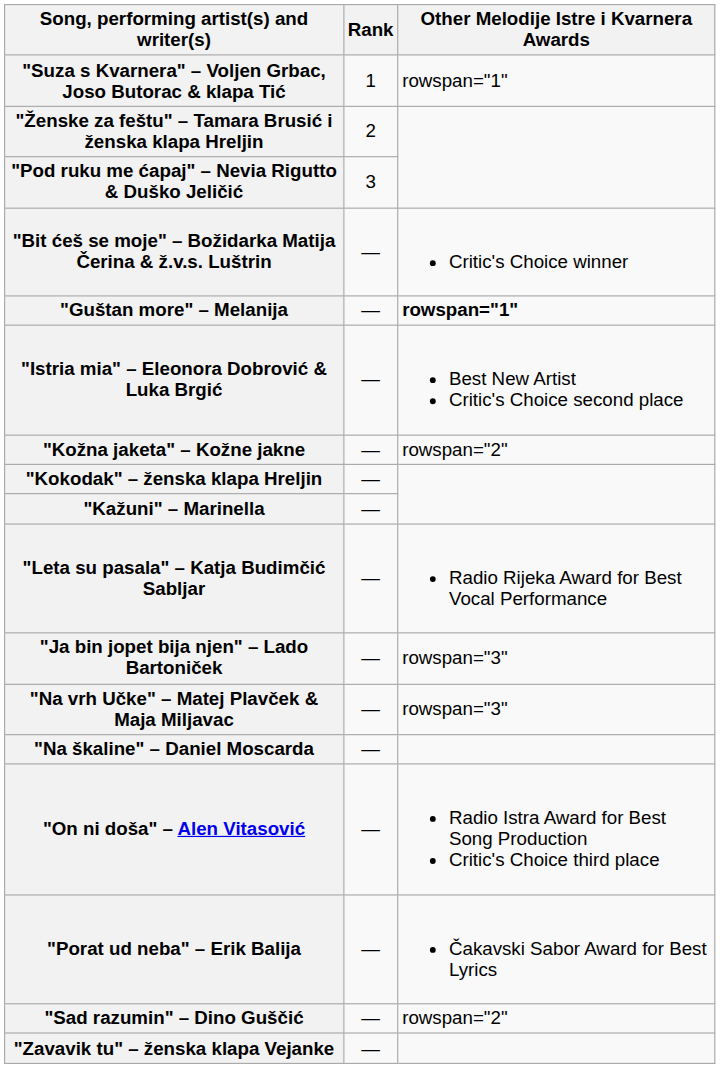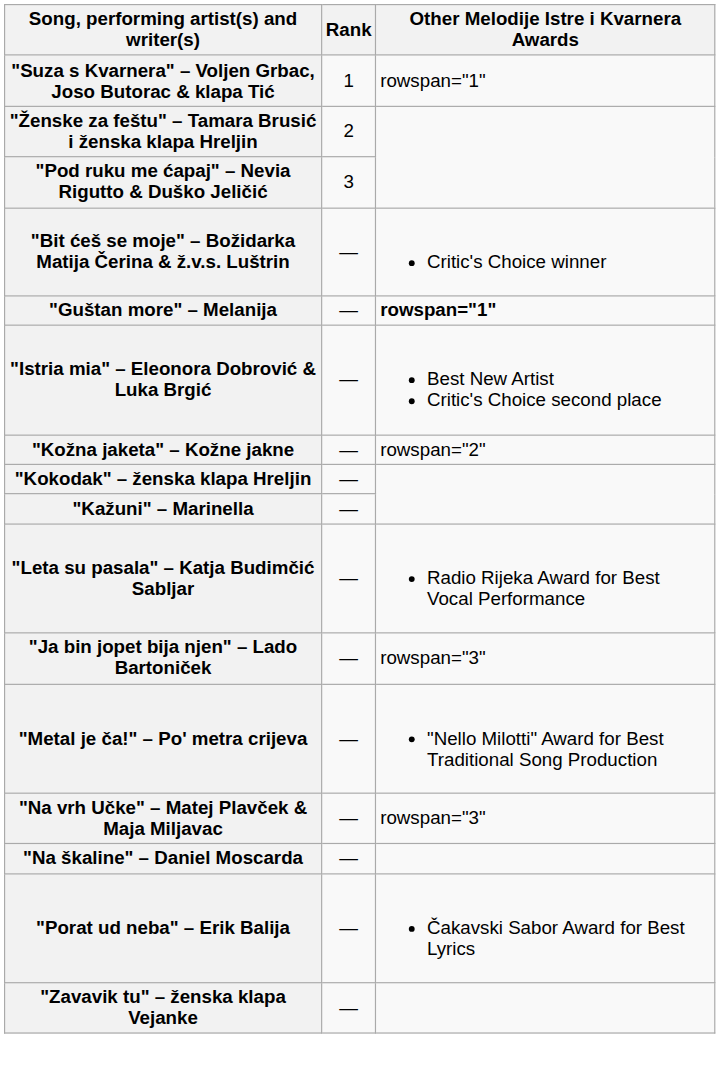+ row: (163, 738)
- row: (174, 829)
- row: (174, 1018)
